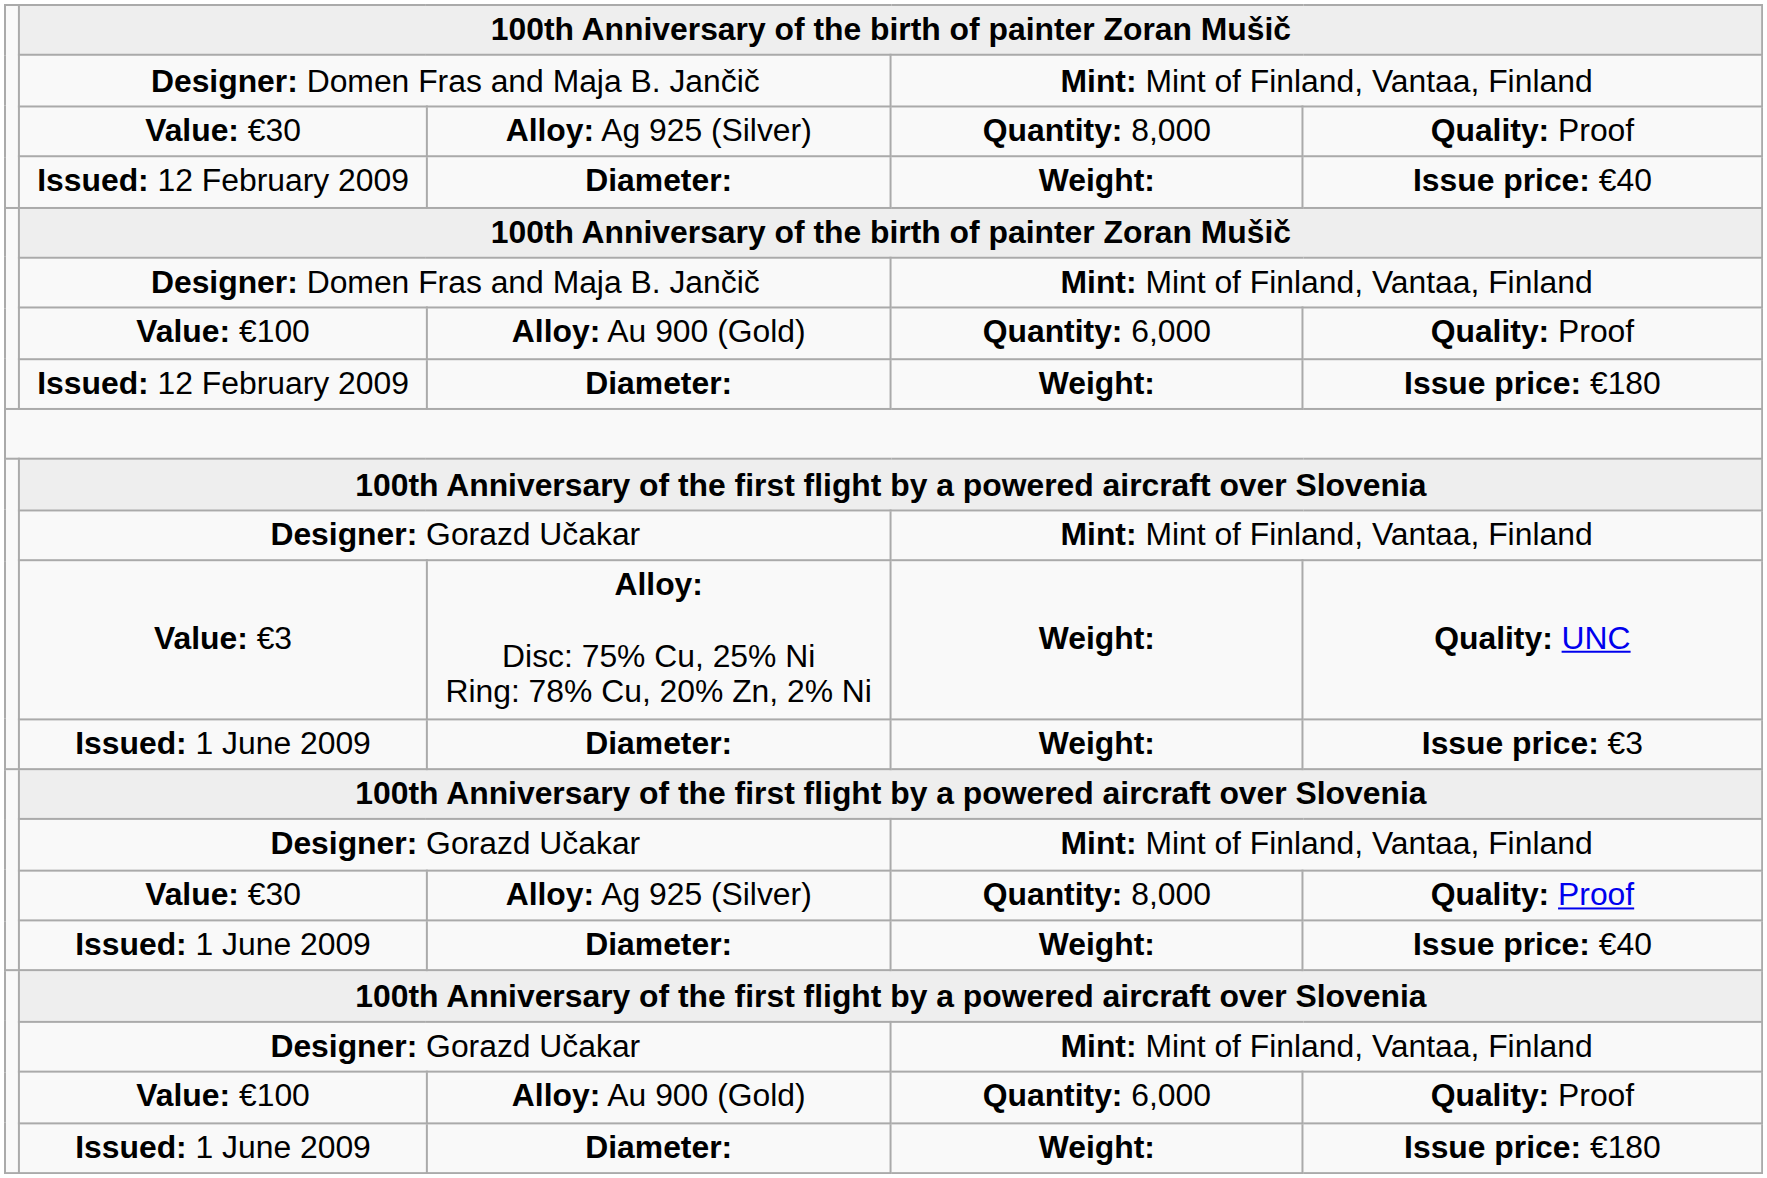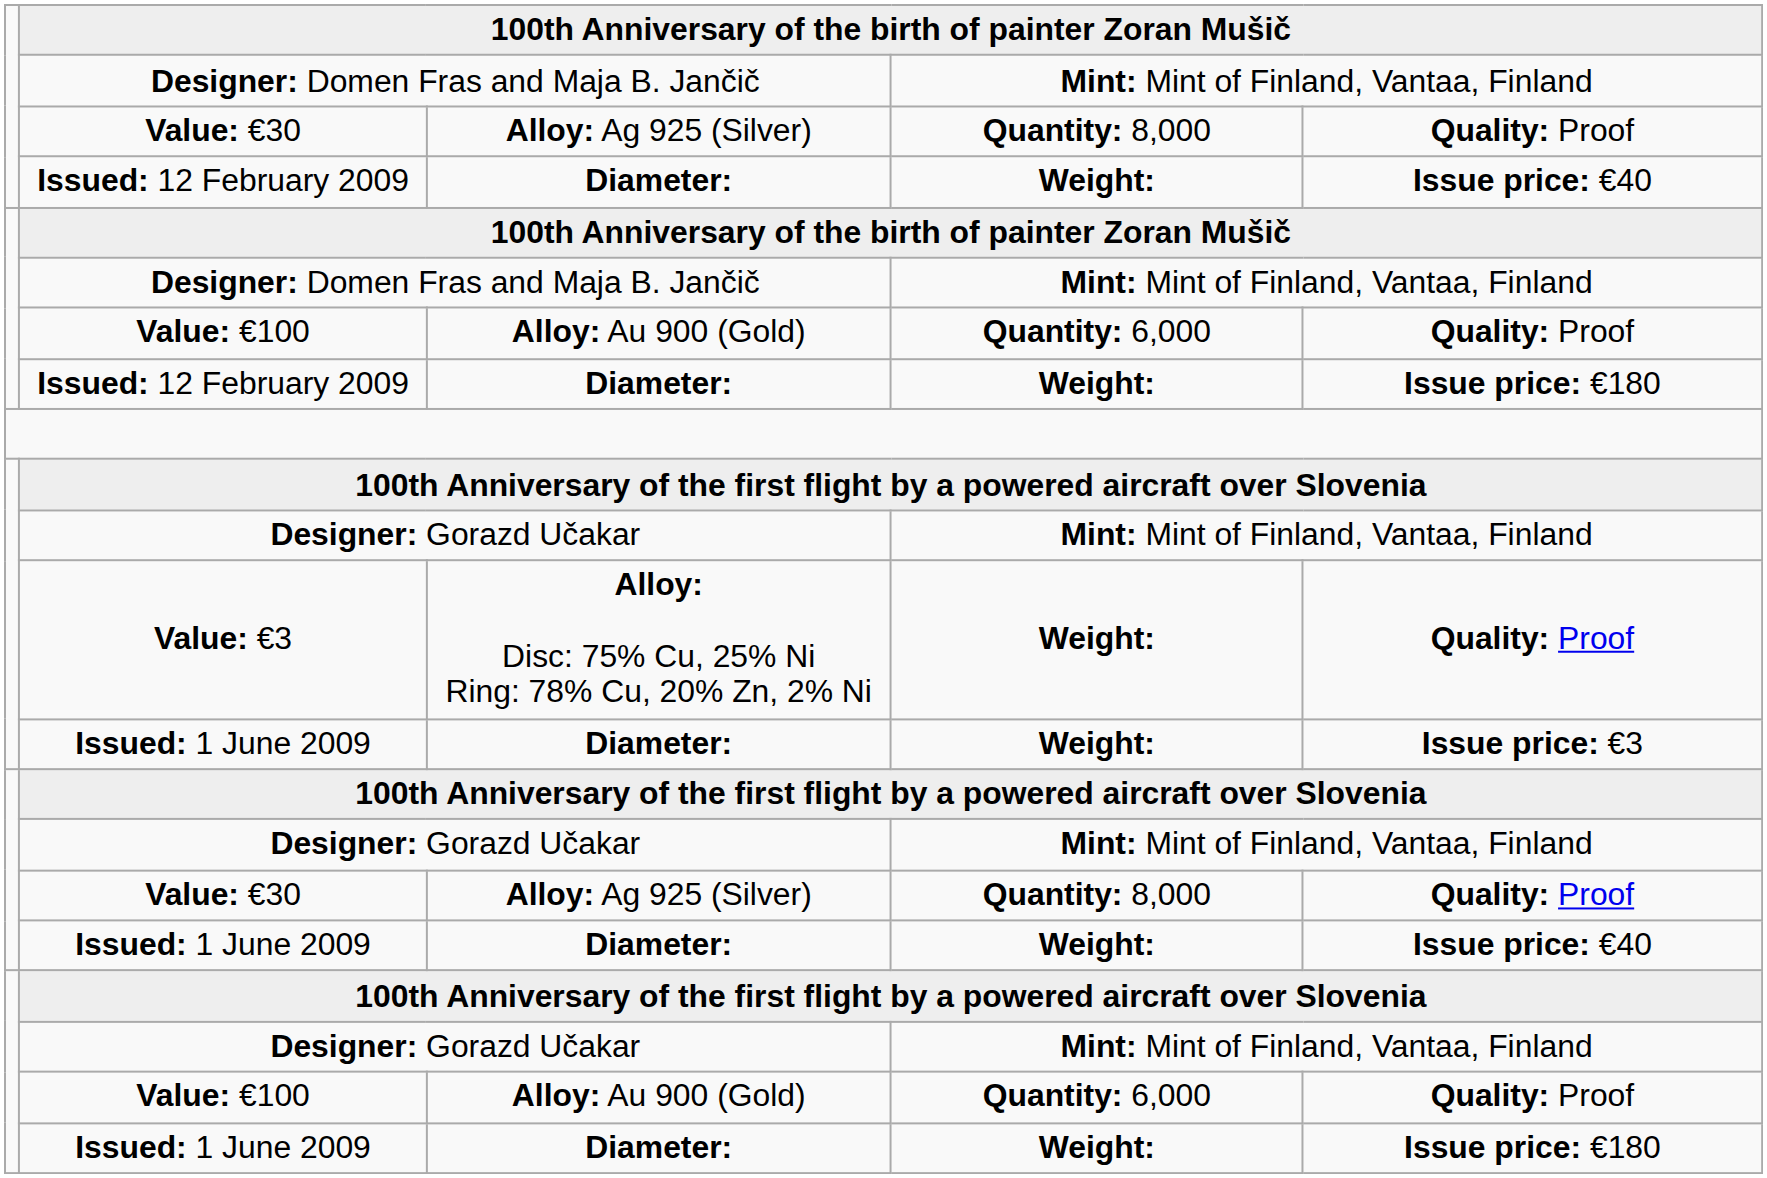(1532, 638) Quality: UNC -> (1532, 638) Quality: Proof
